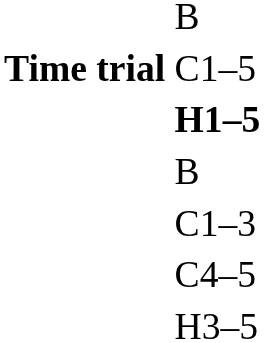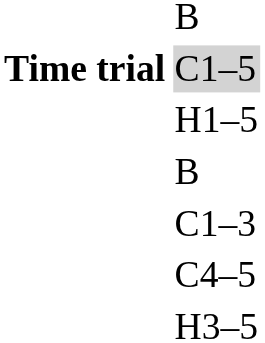(215, 68) no background -> (215, 68) lightgrey background
(217, 119) bold -> (216, 119) normal
